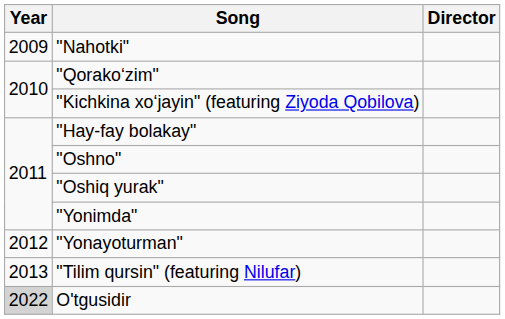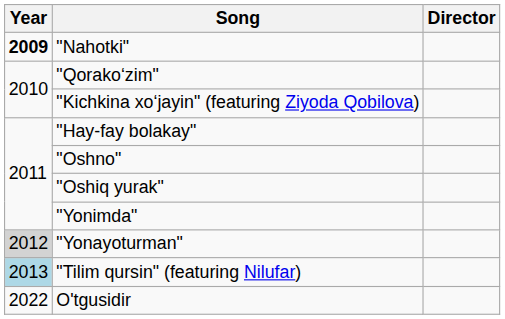(28, 46) normal -> (28, 46) bold
(28, 243) no background -> (28, 243) lightgrey background
(28, 272) no background -> (28, 272) lightblue background
(28, 300) lightgrey background -> (28, 300) no background
